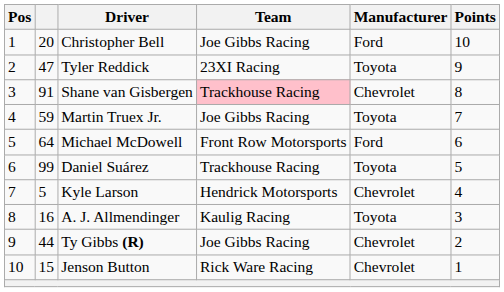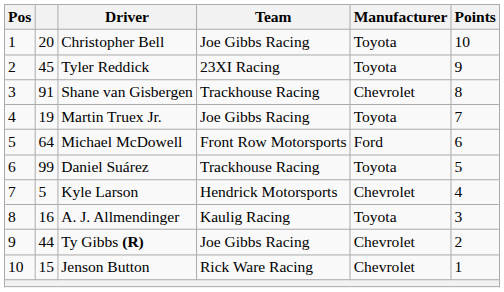(368, 41) Ford -> (375, 41) Toyota
(46, 66) 47 -> (46, 66) 45
(260, 91) pink background -> (260, 91) no background
(46, 116) 59 -> (46, 116) 19
